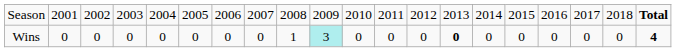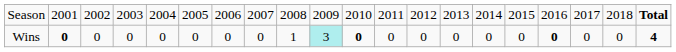(64, 36) normal -> (64, 36) bold
(359, 36) normal -> (359, 36) bold
(456, 36) bold -> (456, 36) normal
(554, 36) normal -> (554, 36) bold
